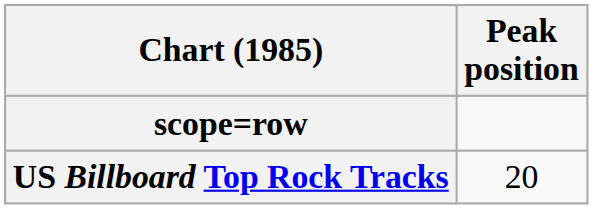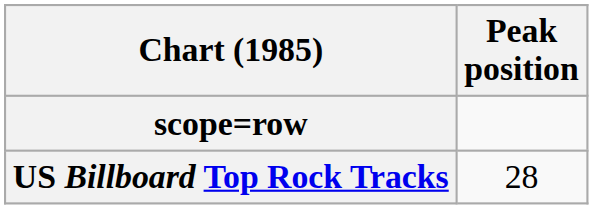(522, 176) 20 -> (522, 176) 28
